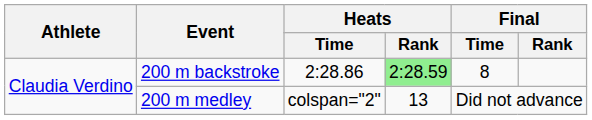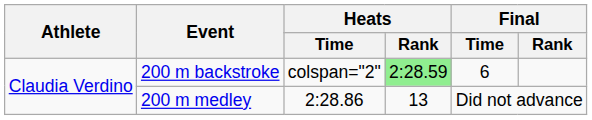(334, 73) 2:28.86 -> (334, 73) colspan="2"
(485, 73) 8 -> (485, 73) 6
(334, 101) colspan="2" -> (334, 101) 2:28.86
